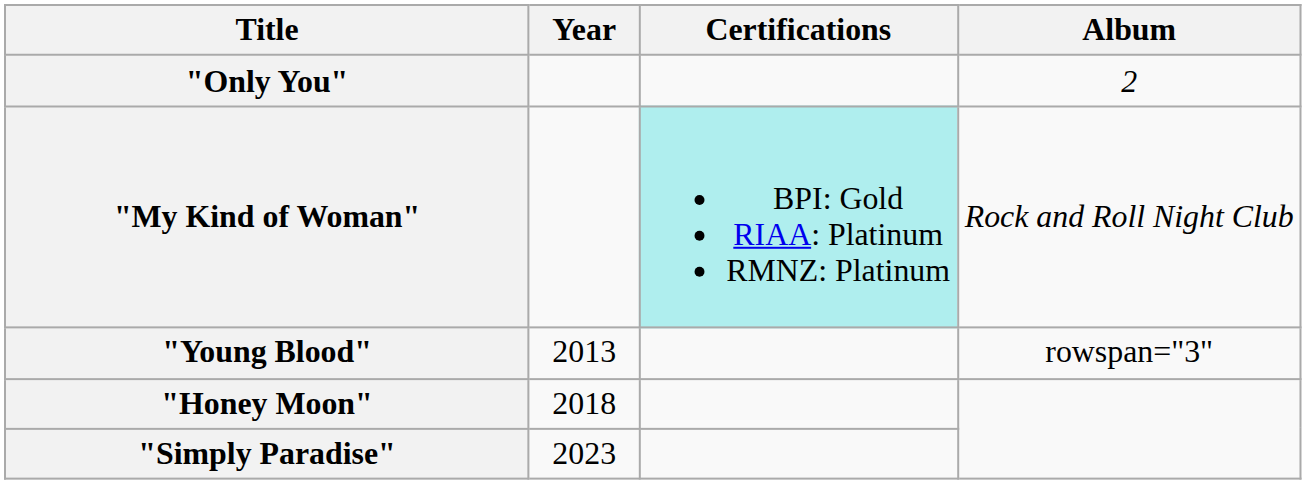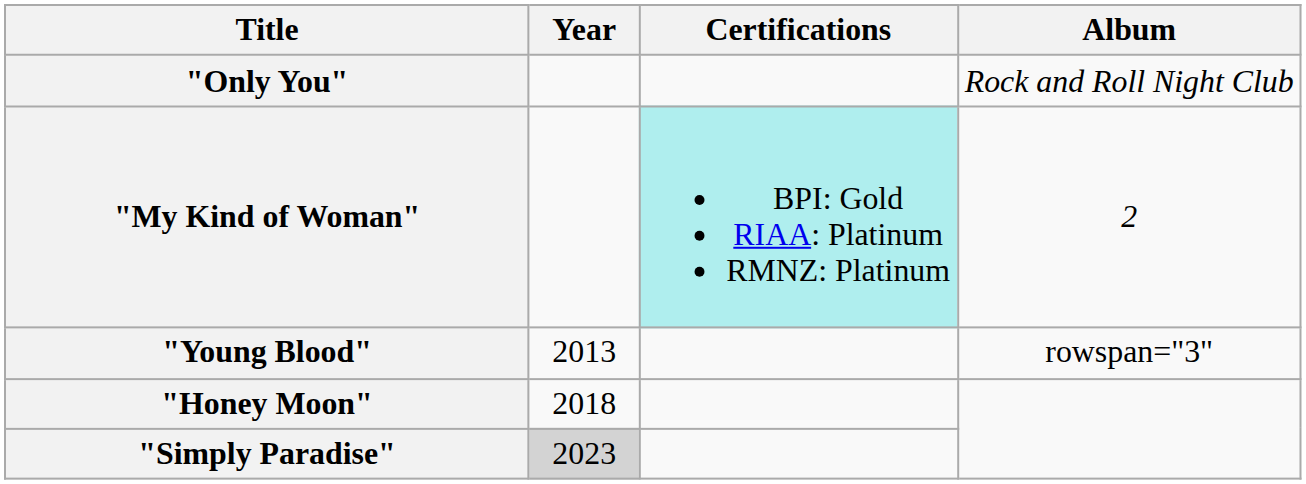(1129, 80) 2 -> (1129, 80) Rock and Roll Night Club
(1129, 216) Rock and Roll Night Club -> (1129, 216) 2
(584, 453) no background -> (584, 453) lightgrey background
